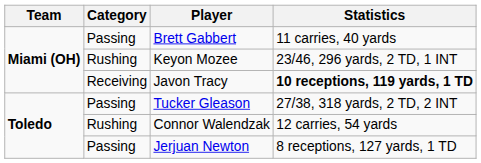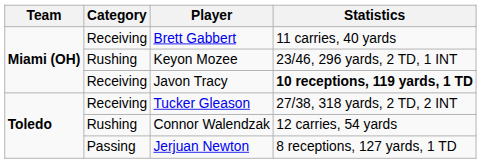(111, 37) Passing -> (117, 37) Receiving
(111, 103) Passing -> (117, 103) Receiving
